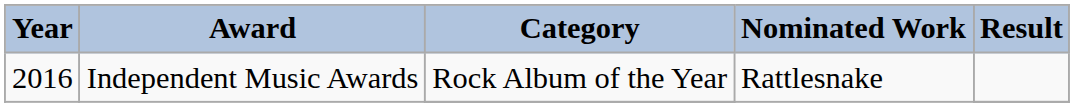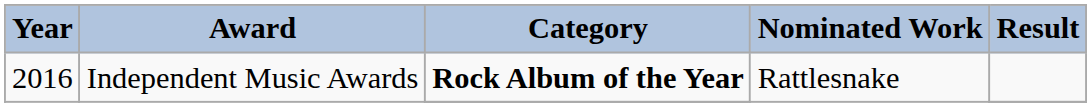(580, 76) normal -> (588, 76) bold
